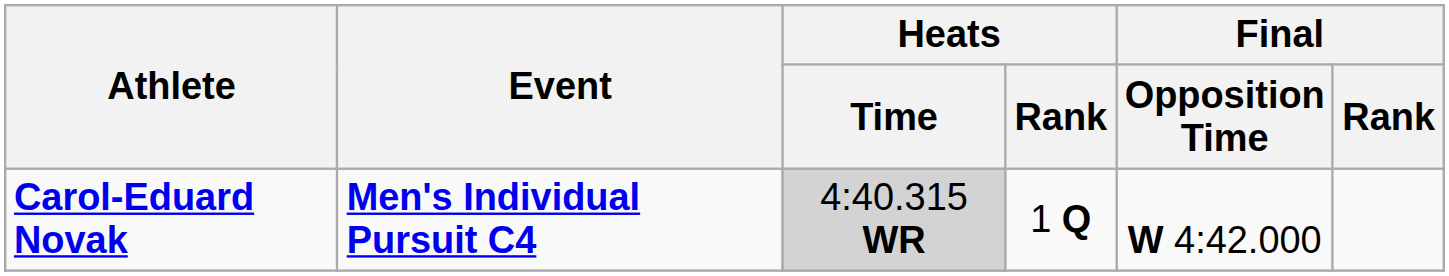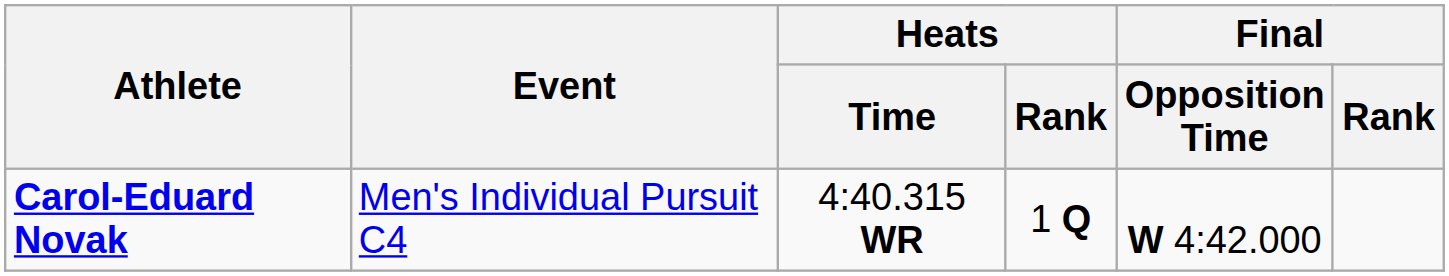(493, 218) bold -> (558, 218) normal
(894, 218) lightgrey background -> (892, 218) no background
